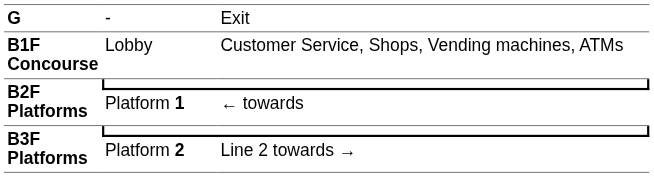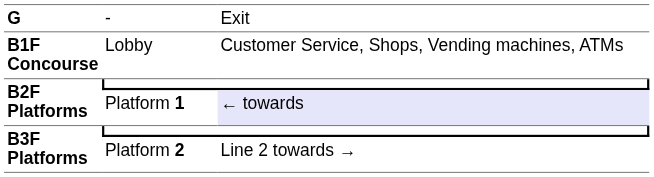(262, 103) no background -> (262, 103) lavender background
